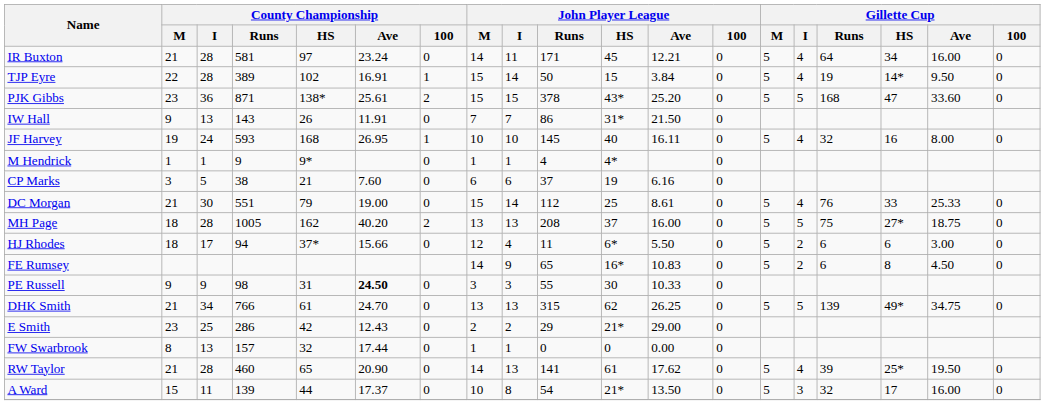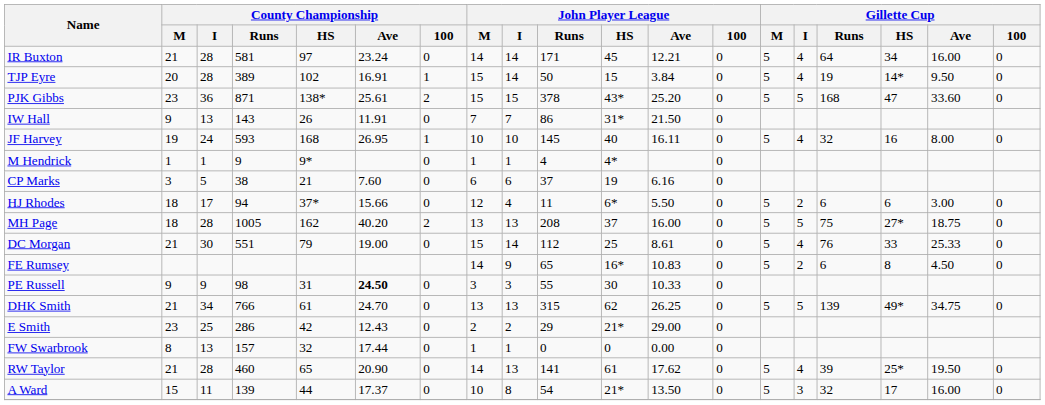(511, 56) 11 -> (512, 56) 14
(172, 77) 22 -> (172, 77) 20
rows swapped: (39, 202) <-> (36, 243)
